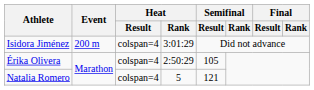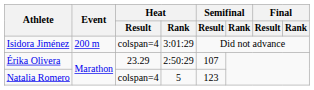(138, 61) colspan=4 -> (138, 61) 23.29
(211, 61) 105 -> (211, 61) 107
(211, 77) 121 -> (211, 77) 123
